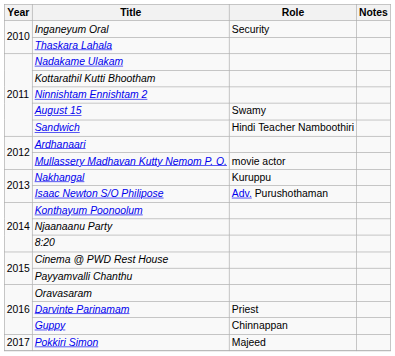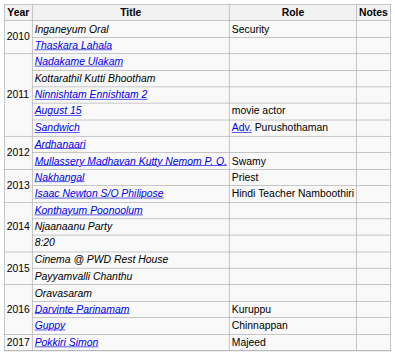(249, 111) Swamy -> (259, 111) movie actor
(293, 128) Hindi Teacher Namboothiri -> (280, 128) Adv. Purushothaman
(259, 161) movie actor -> (249, 161) Swamy
(251, 177) Kuruppu -> (245, 177) Priest
(280, 194) Adv. Purushothaman -> (293, 194) Hindi Teacher Namboothiri
(245, 309) Priest -> (251, 309) Kuruppu
